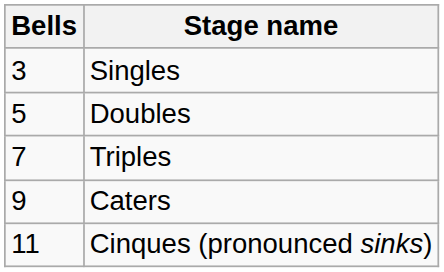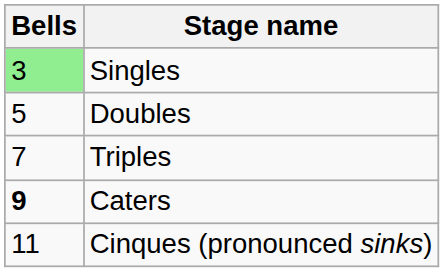(19, 69) no background -> (19, 69) lightgreen background
(19, 200) normal -> (19, 200) bold
